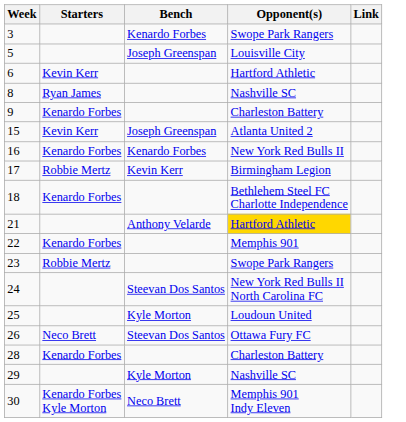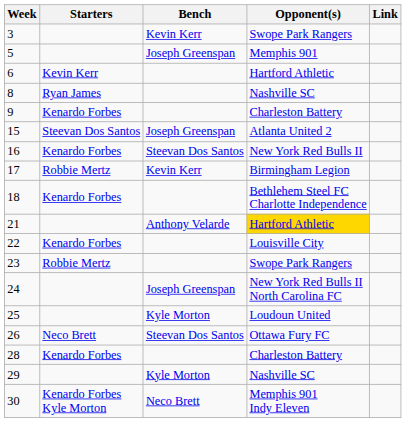(167, 34) Kenardo Forbes -> (174, 34) Kevin Kerr
(268, 53) Louisville City -> (283, 53) Memphis 901
(70, 131) Kevin Kerr -> (91, 131) Steevan Dos Santos
(167, 151) Kenardo Forbes -> (195, 151) Steevan Dos Santos
(265, 243) Memphis 901 -> (287, 243) Louisville City
(176, 289) Steevan Dos Santos -> (191, 289) Joseph Greenspan
